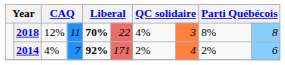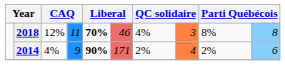(124, 32) 22 -> (124, 32) 46
(77, 51) 7 -> (77, 51) 9
(97, 51) 92% -> (97, 51) 90%
